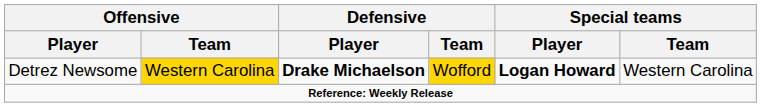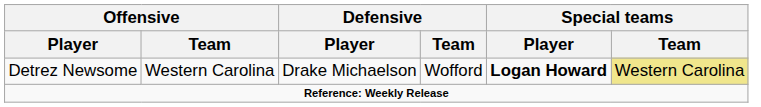(210, 71) gold background -> (210, 71) no background
(354, 71) bold -> (349, 71) normal
(462, 71) gold background -> (454, 71) no background
(688, 71) no background -> (680, 71) khaki background
